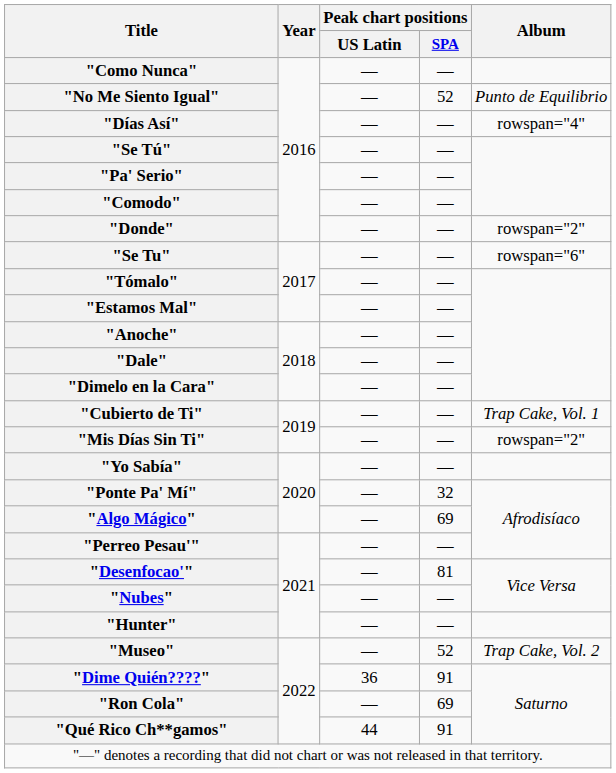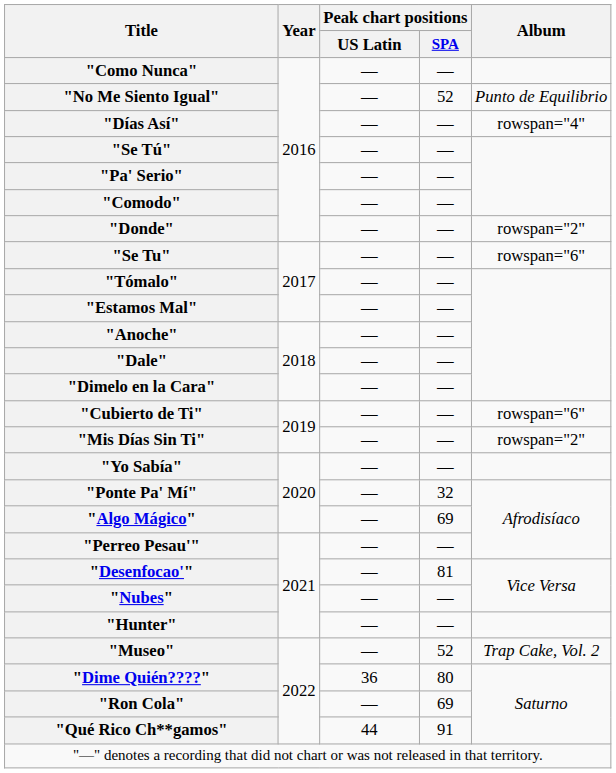(541, 413) Trap Cake, Vol. 1 -> (541, 413) rowspan="6"
(445, 677) 91 -> (445, 677) 80
